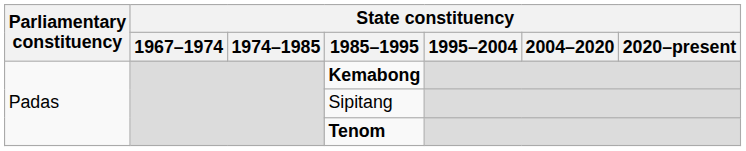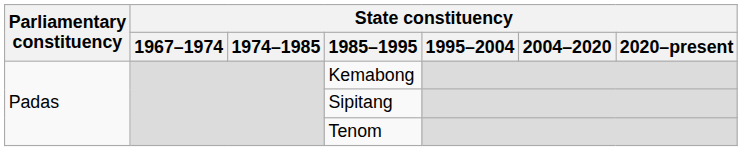(374, 74) bold -> (371, 74) normal
(357, 131) bold -> (355, 131) normal
